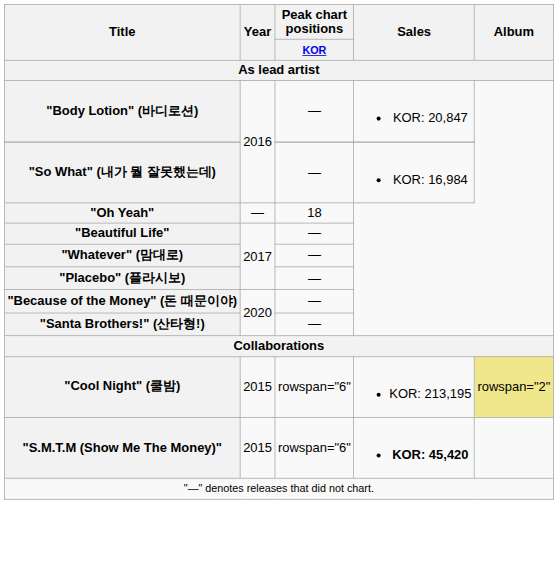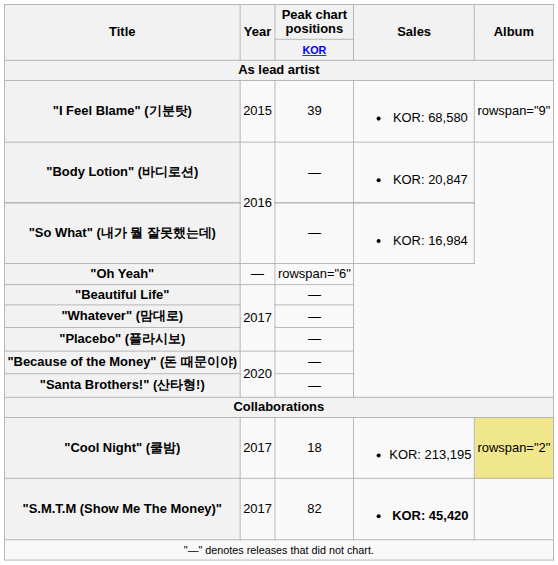+ row: (122, 110)
(314, 213) 18 -> (314, 274) rowspan="6"
(258, 386) 2015 -> (258, 448) 2017
(314, 386) rowspan="6" -> (314, 448) 18
(258, 448) 2015 -> (258, 509) 2017
(314, 448) rowspan="6" -> (314, 509) 82
